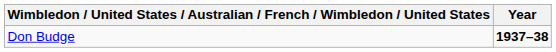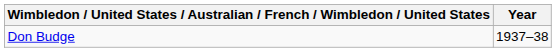(522, 36) bold -> (522, 36) normal
